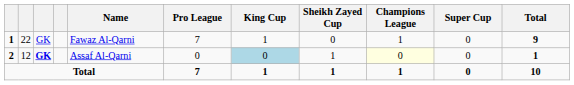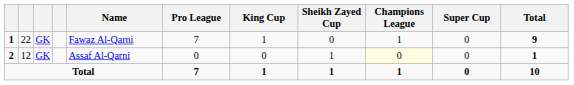(43, 55) bold -> (43, 55) normal
(265, 55) lightblue background -> (264, 55) no background
